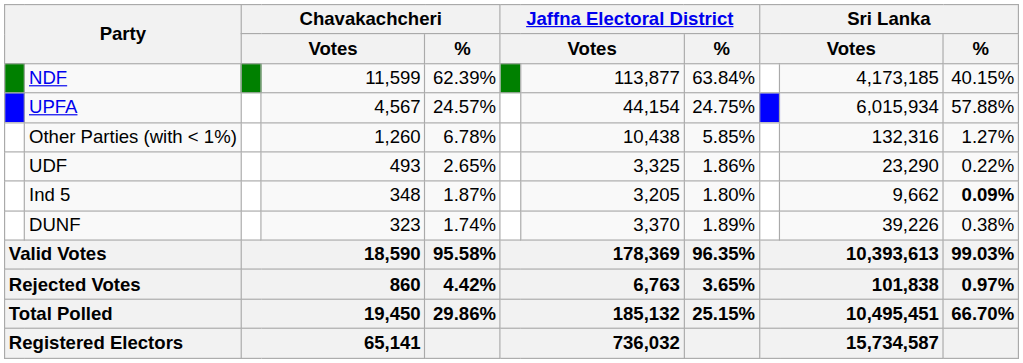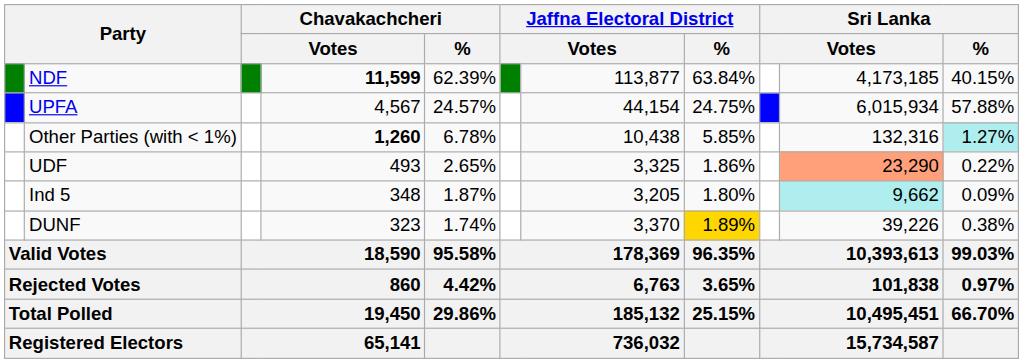(393, 78) normal -> (393, 78) bold
(397, 136) normal -> (397, 136) bold
(988, 136) no background -> (988, 136) paleturquoise background
(911, 166) no background -> (911, 166) lightsalmon background
(916, 195) no background -> (916, 195) paleturquoise background
(988, 195) bold -> (988, 195) normal
(729, 225) no background -> (729, 225) gold background
